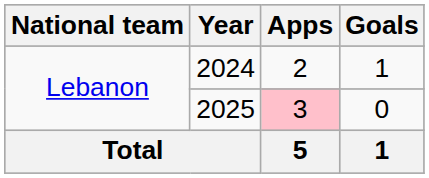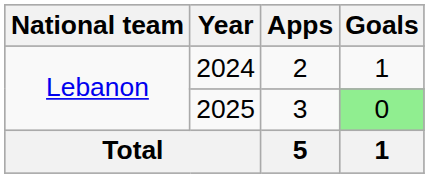(300, 109) pink background -> (300, 109) no background
(382, 109) no background -> (382, 109) lightgreen background
